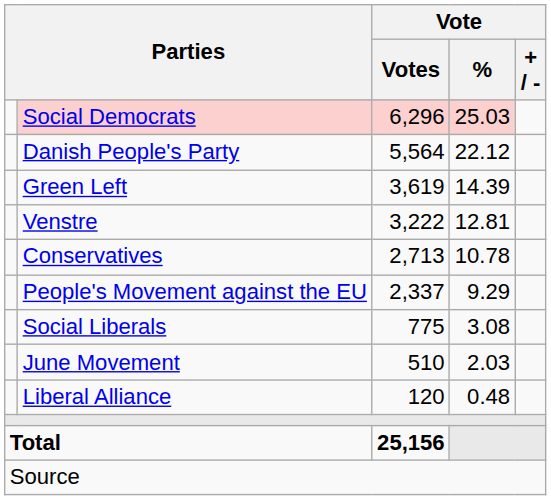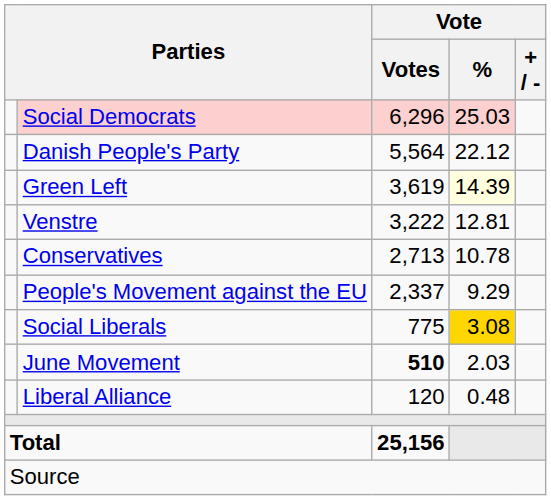(482, 186) no background -> (482, 186) lightyellow background
(489, 326) no background -> (489, 326) gold background
(426, 362) normal -> (426, 362) bold
